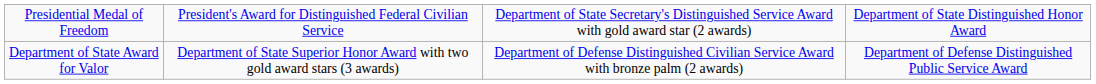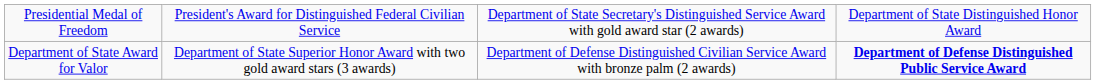(968, 60) normal -> (963, 60) bold
